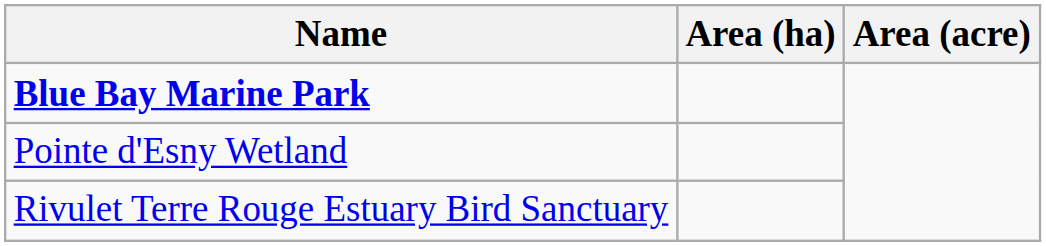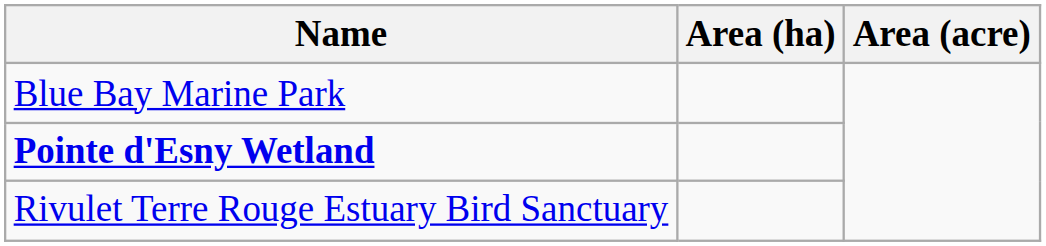(192, 92) bold -> (179, 92) normal
(180, 151) normal -> (194, 151) bold
